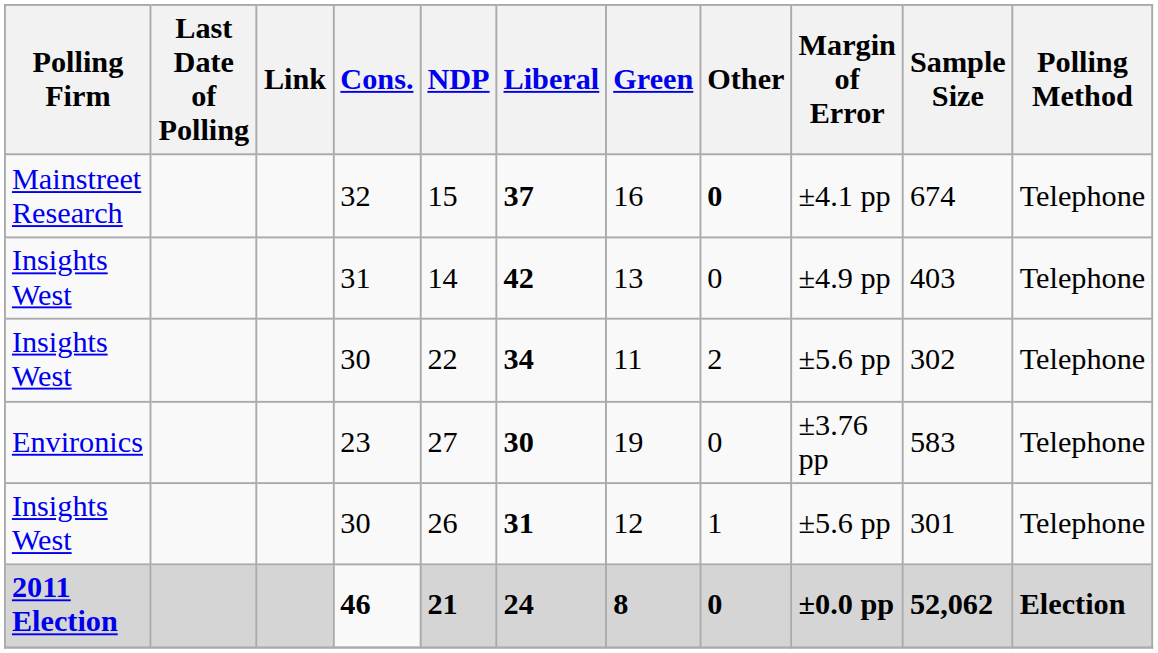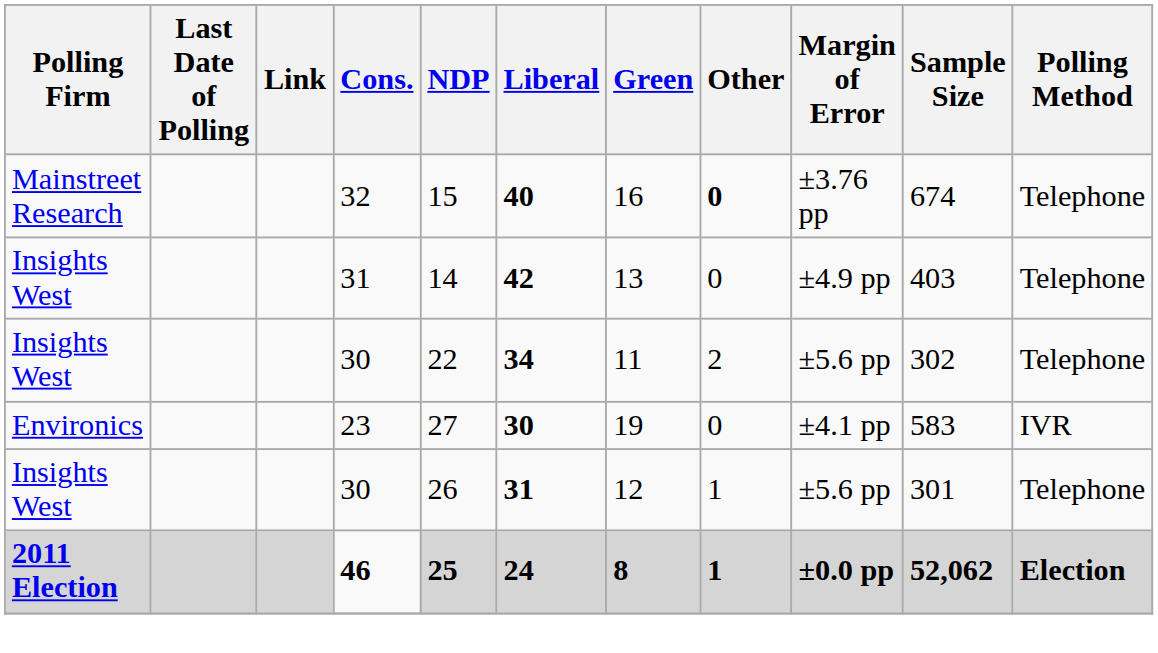(519, 195) 37 -> (519, 195) 40
(845, 195) ±4.1 pp -> (833, 195) ±3.76 pp
(833, 441) ±3.76 pp -> (845, 424) ±4.1 pp
(1082, 441) Telephone -> (1046, 424) IVR
(443, 605) 21 -> (443, 571) 25
(715, 605) 0 -> (715, 571) 1
